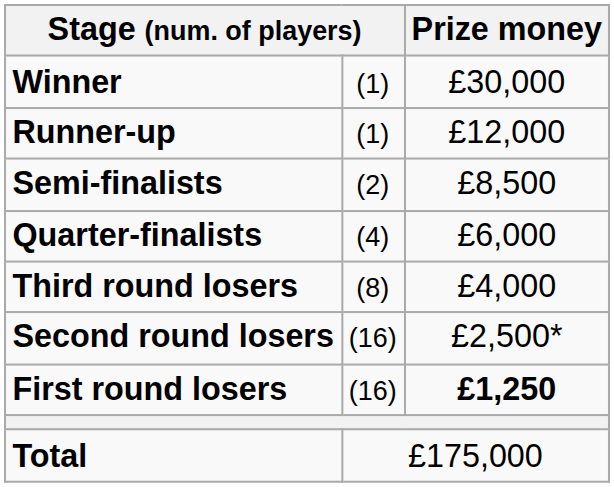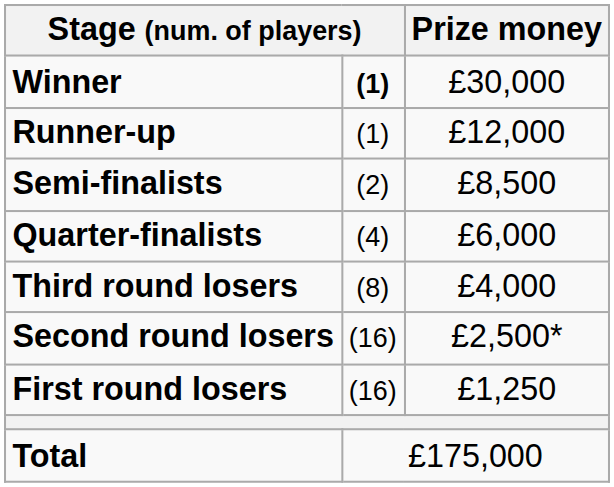(373, 83) normal -> (373, 81) bold
(507, 388) bold -> (507, 388) normal
